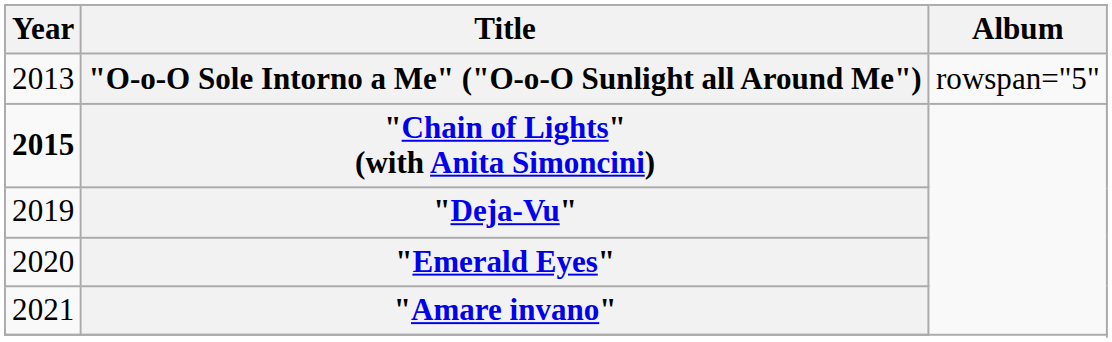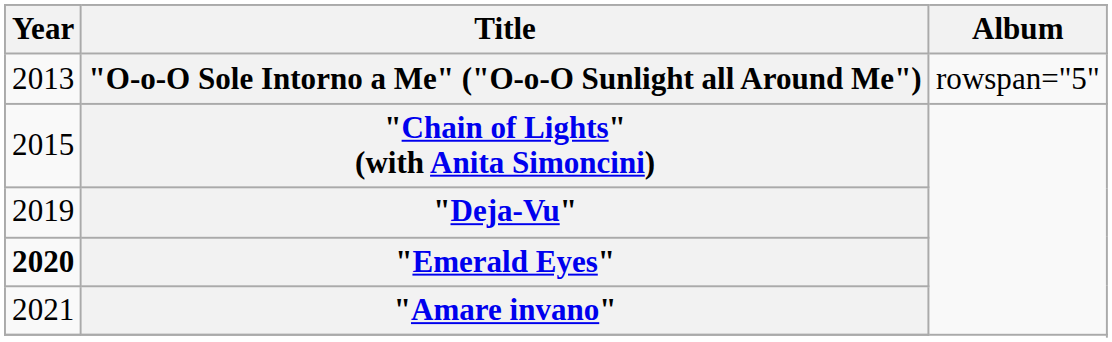(43, 145) bold -> (43, 145) normal
(43, 260) normal -> (43, 260) bold
